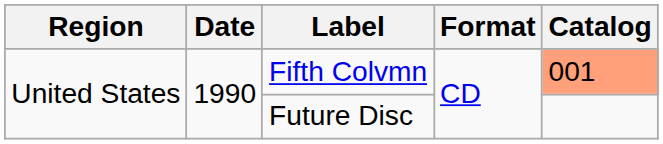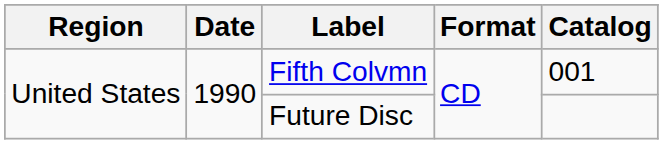(572, 71) lightsalmon background -> (572, 71) no background
